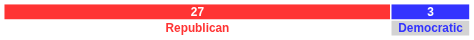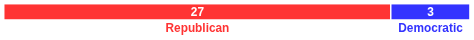(431, 28) lightgrey background -> (431, 28) no background
